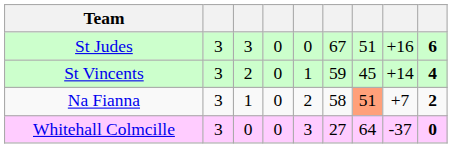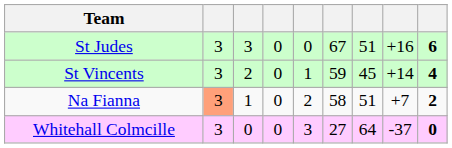(218, 101) no background -> (218, 101) lightsalmon background
(367, 101) lightsalmon background -> (367, 101) no background
